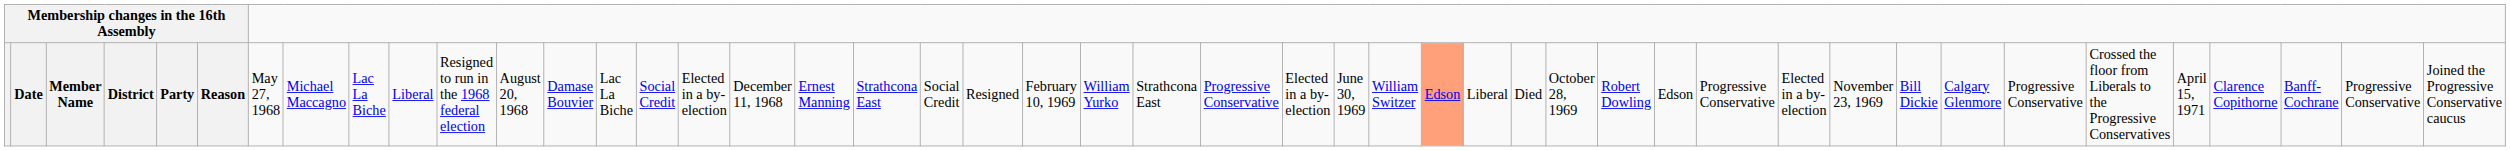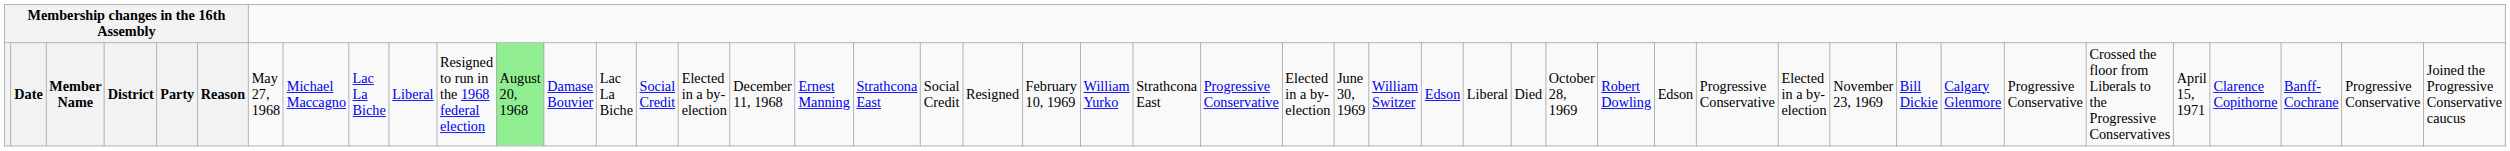(520, 94) no background -> (520, 94) lightgreen background
(1443, 94) lightsalmon background -> (1443, 94) no background
